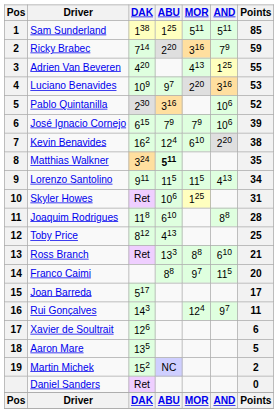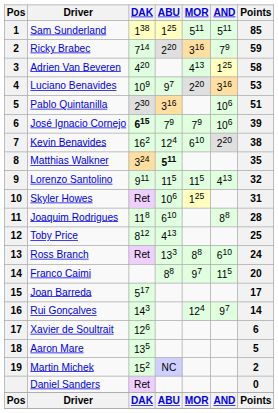(256, 67) 55 -> (256, 67) 58
(256, 105) 52 -> (256, 105) 51
(142, 124) normal -> (142, 124) bold
(256, 180) 34 -> (256, 180) 32
(256, 255) 21 -> (256, 255) 24
(256, 311) 11 -> (256, 311) 14
